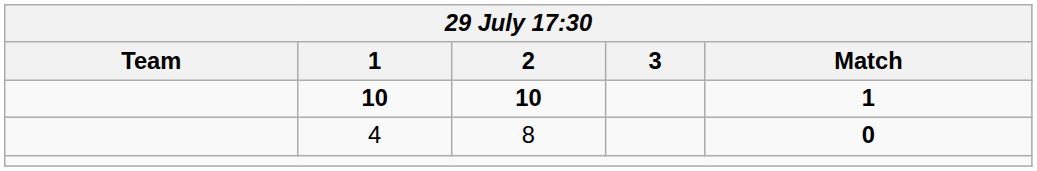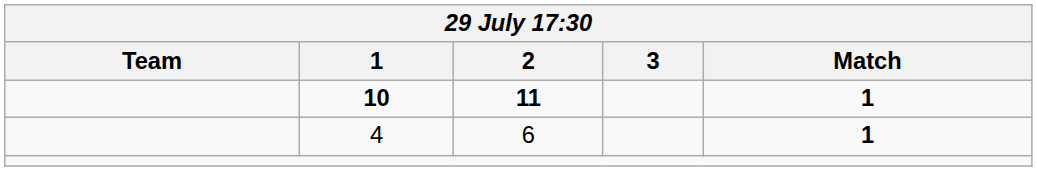(528, 98) 10 -> (528, 98) 11
(528, 135) 8 -> (528, 135) 6
(868, 135) 0 -> (868, 135) 1
